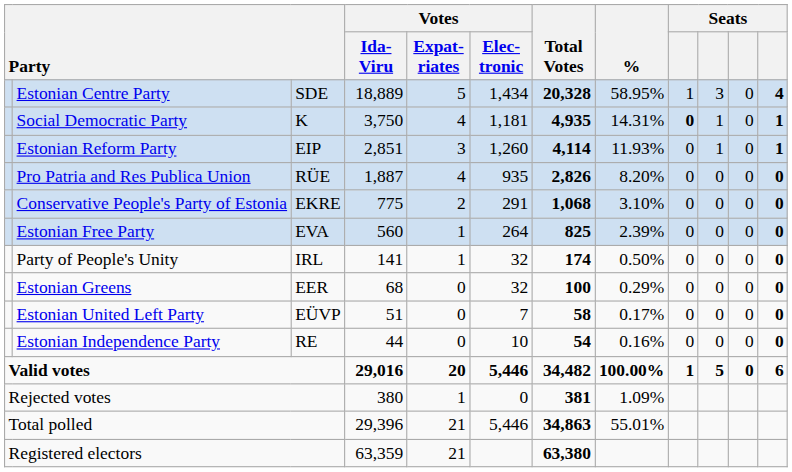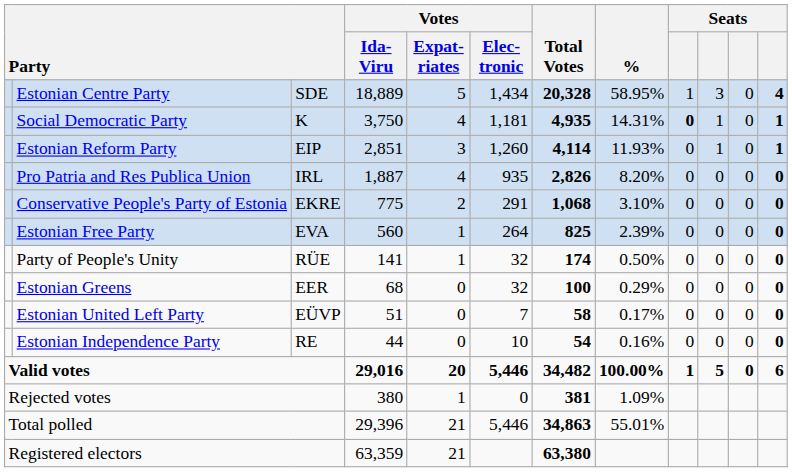(313, 176) RÜE -> (309, 176) IRL
(309, 259) IRL -> (313, 259) RÜE
